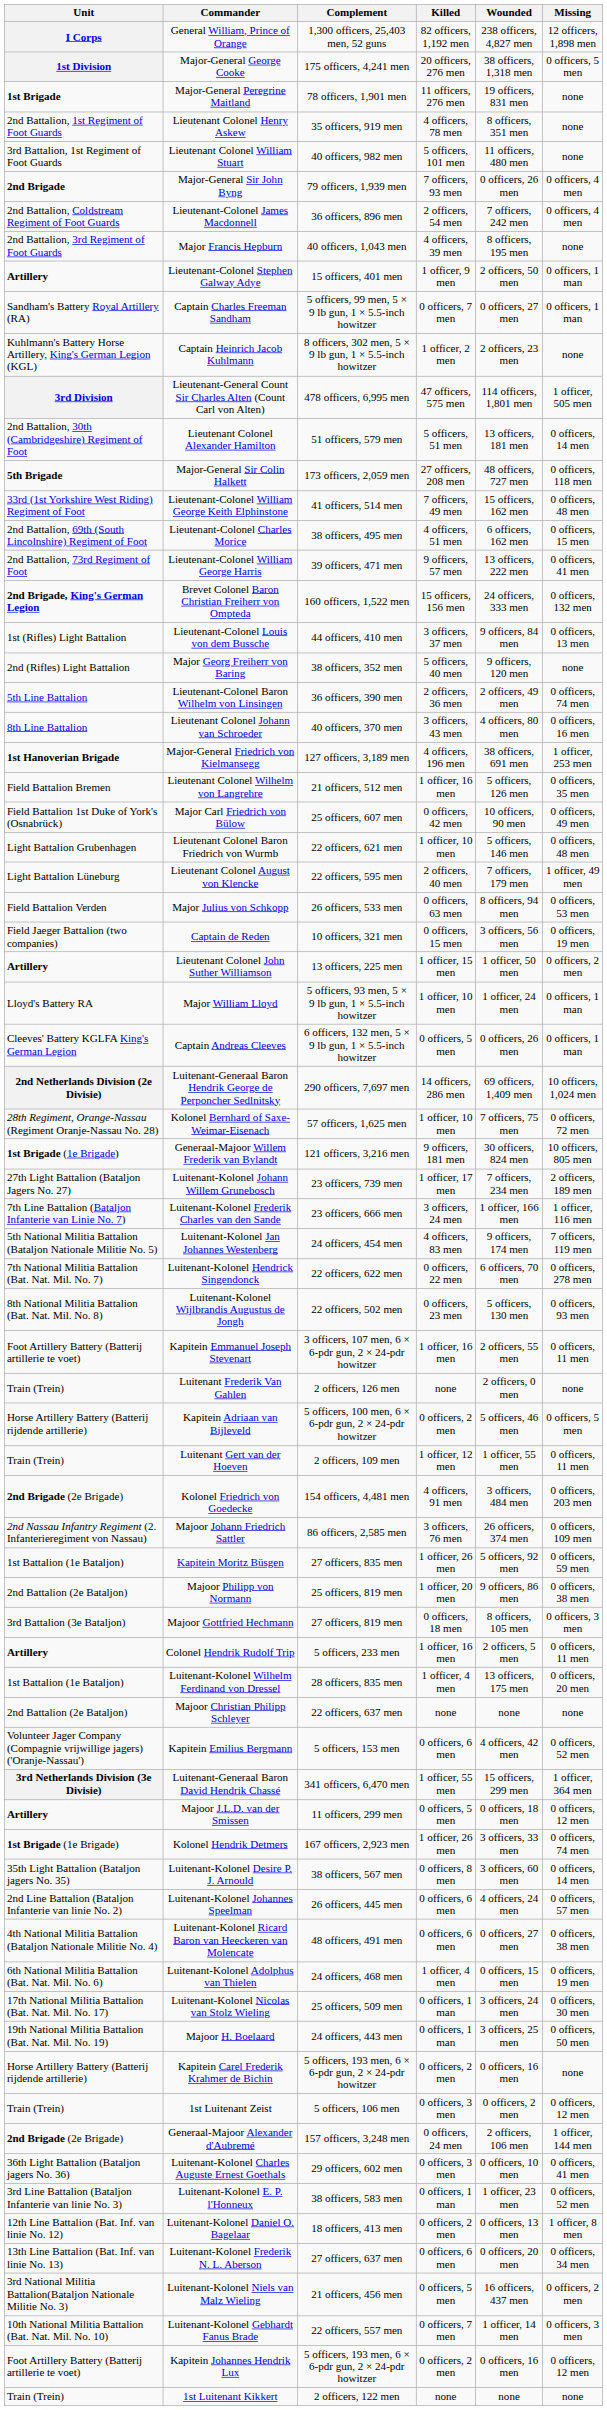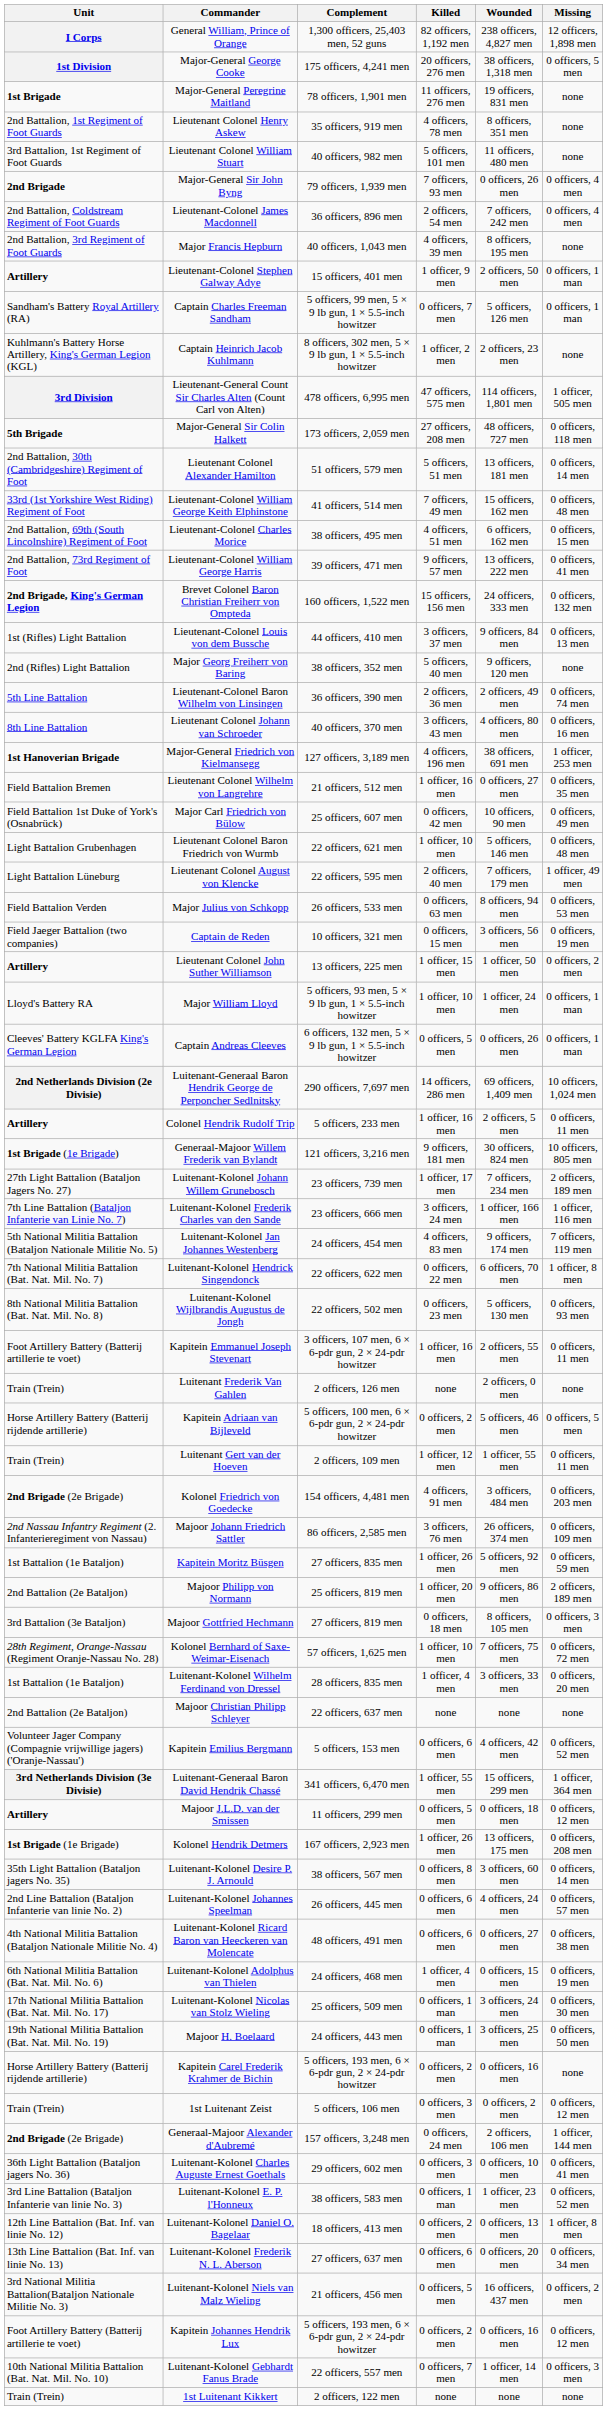(509, 312) 0 officers, 27 men -> (509, 312) 5 officers, 126 men
rows swapped: (230, 475) <-> (230, 439)
(509, 787) 5 officers, 126 men -> (509, 787) 0 officers, 27 men
rows swapped: (230, 1652) <-> (230, 1123)
(573, 1273) 0 officers, 278 men -> (573, 1273) 1 officer, 8 men
(573, 1592) 0 officers, 38 men -> (573, 1592) 2 officers, 189 men
(509, 1682) 13 officers, 175 men -> (509, 1682) 3 officers, 33 men
(509, 1844) 3 officers, 33 men -> (509, 1844) 13 officers, 175 men
(573, 1844) 0 officers, 74 men -> (573, 1844) 0 officers, 208 men
rows swapped: (230, 2330) <-> (230, 2366)
